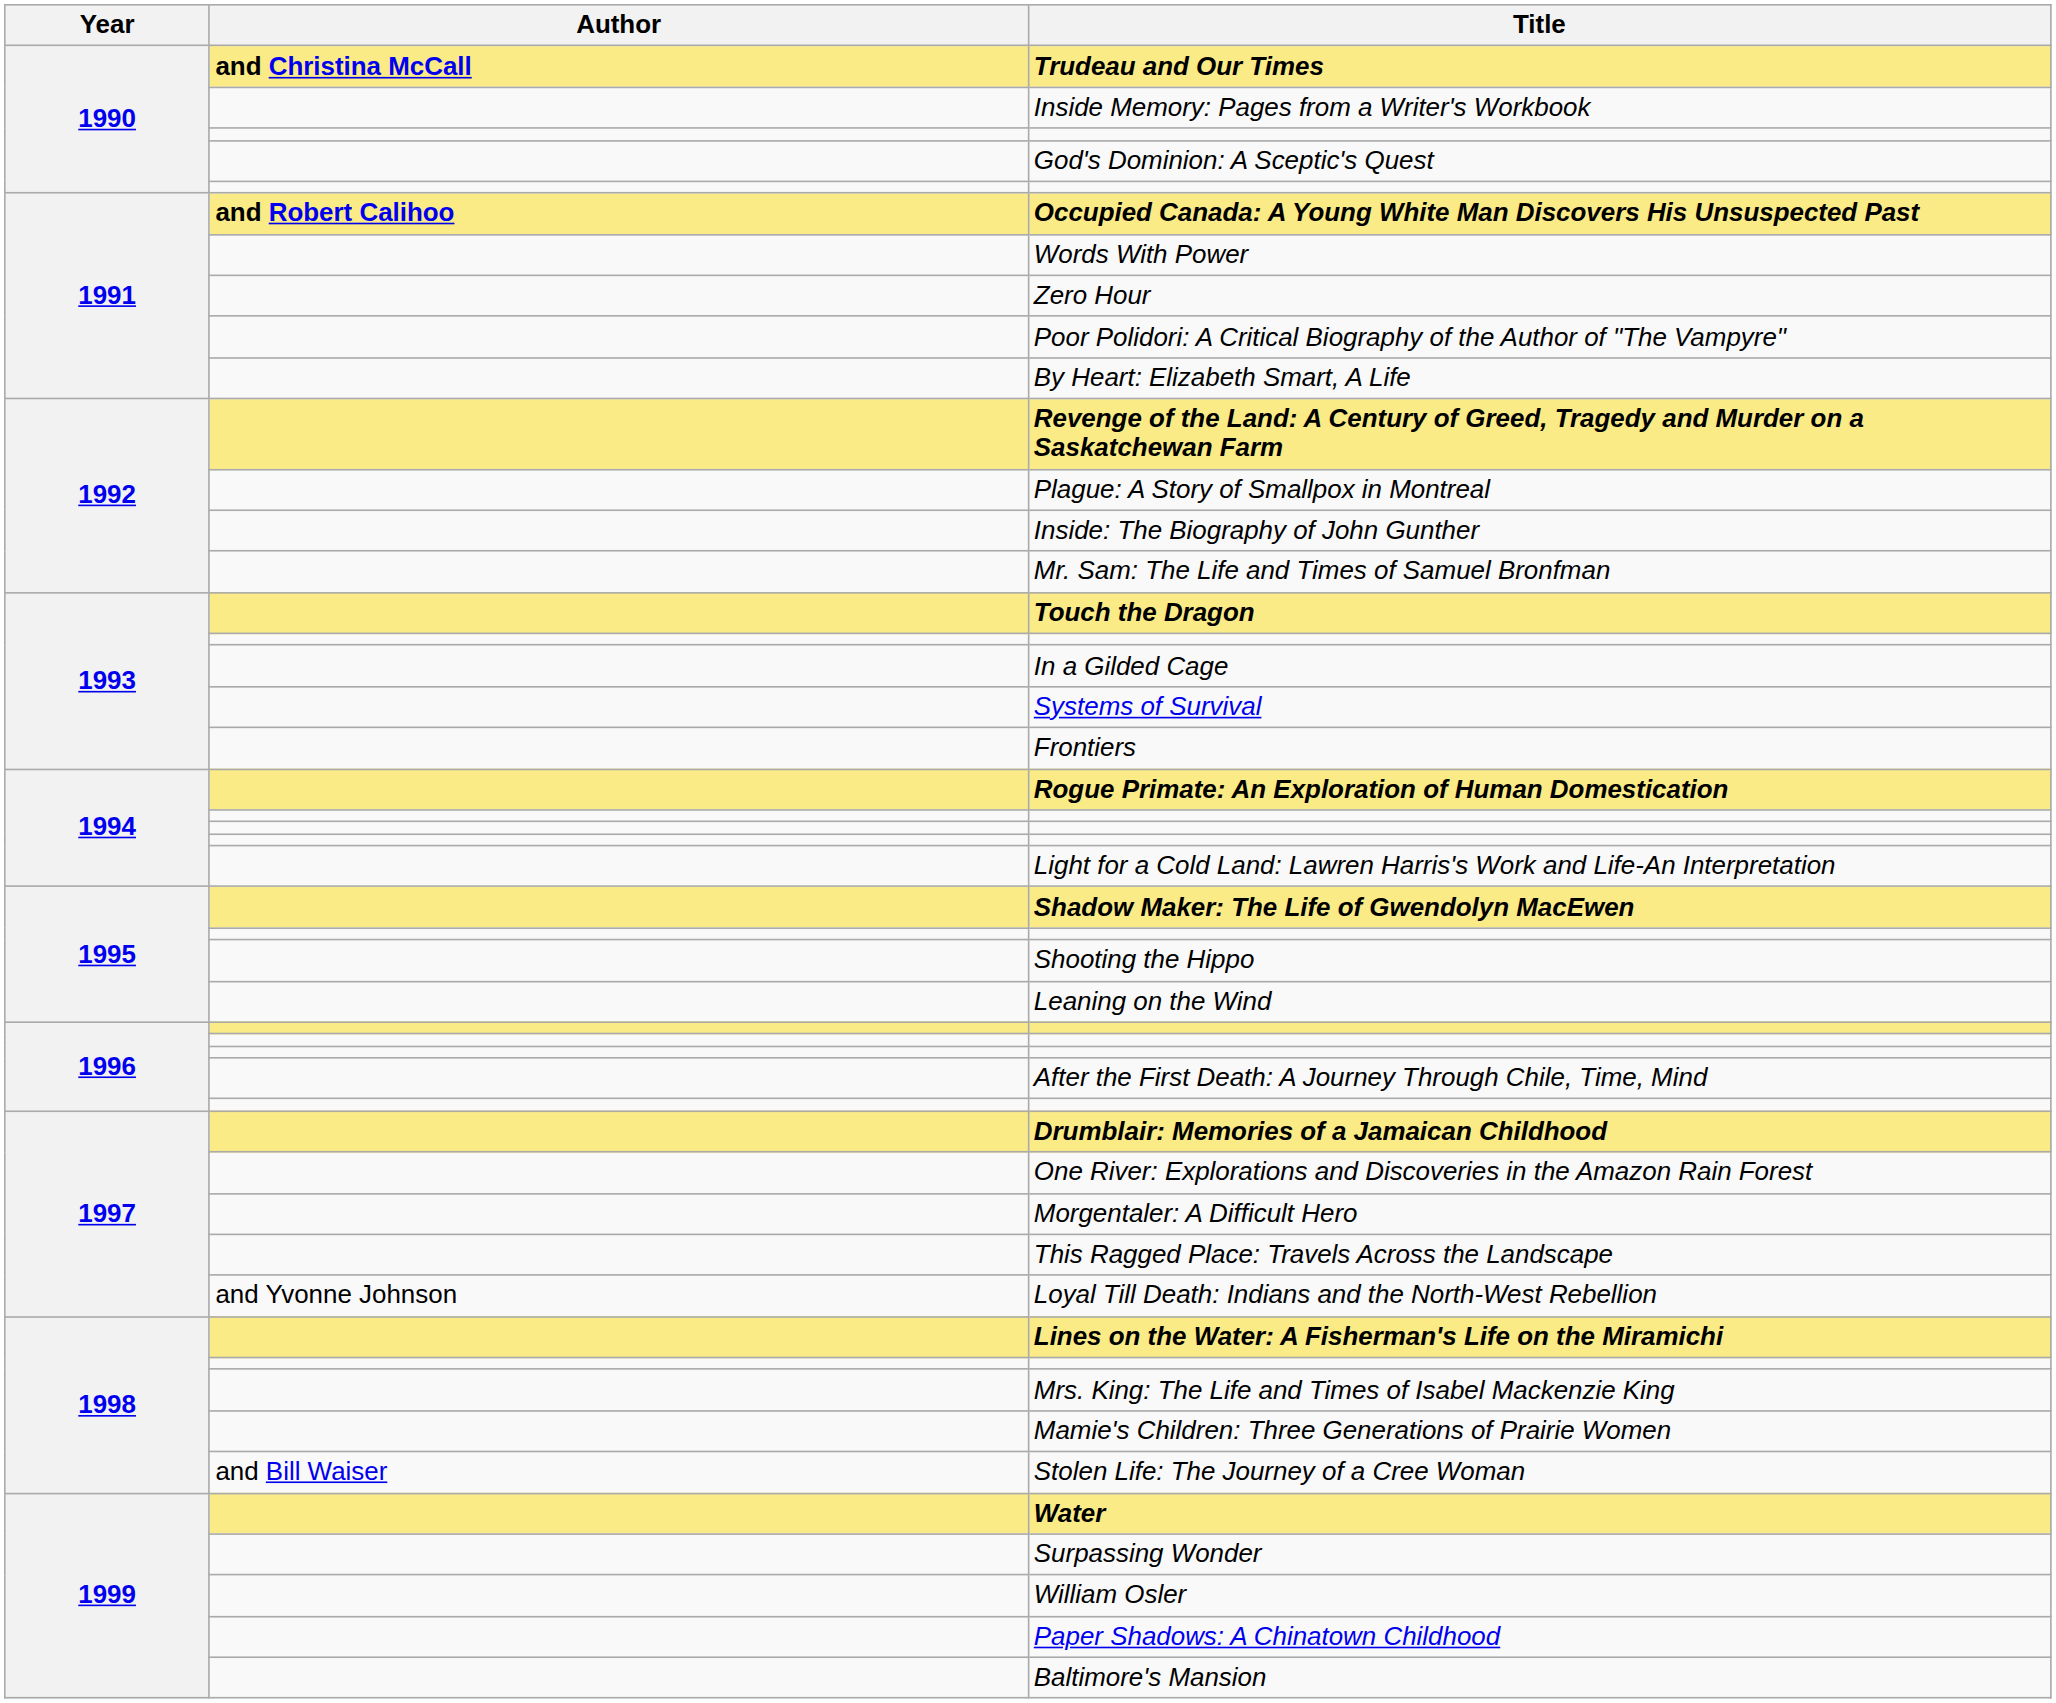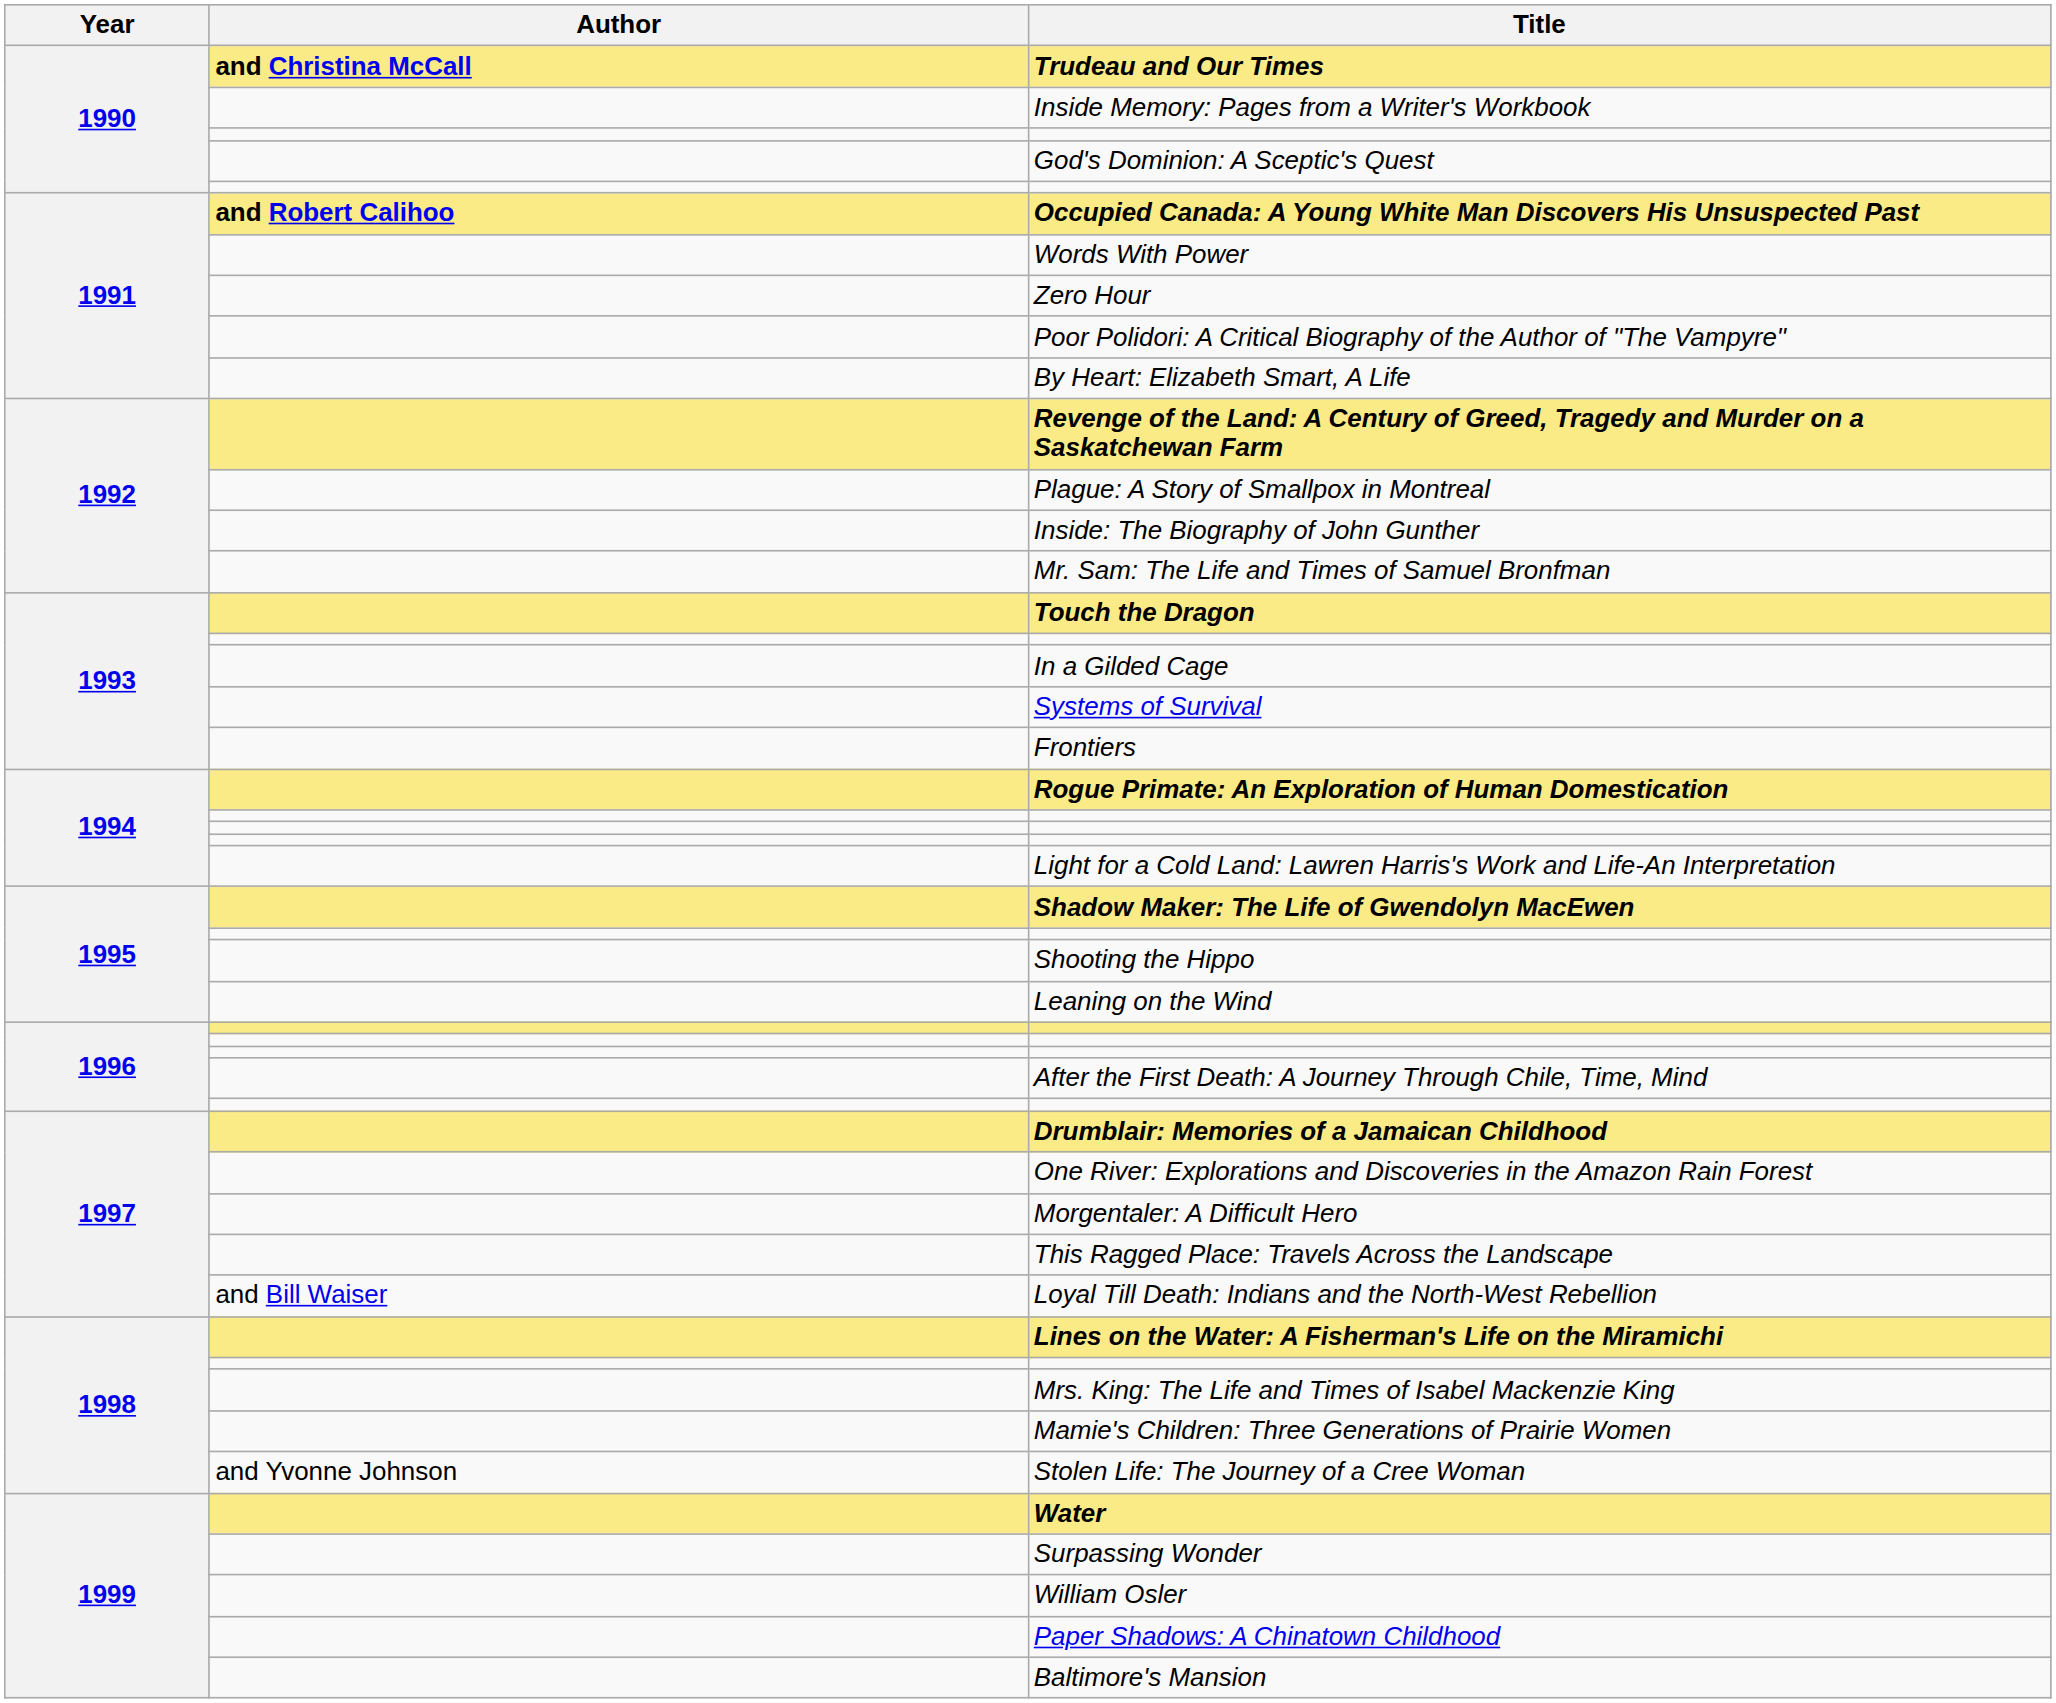(336, 1295) and Yvonne Johnson -> (301, 1295) and Bill Waiser
(301, 1471) and Bill Waiser -> (336, 1471) and Yvonne Johnson
